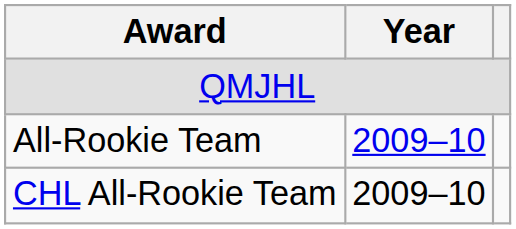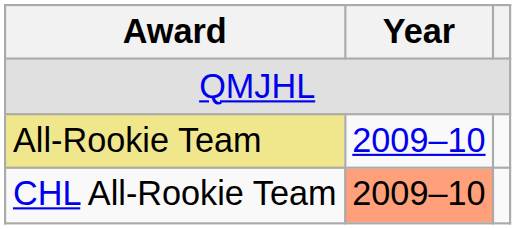(137, 140) no background -> (137, 140) khaki background
(419, 194) no background -> (419, 194) lightsalmon background
